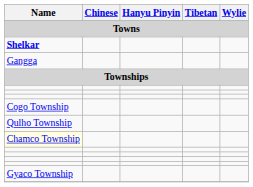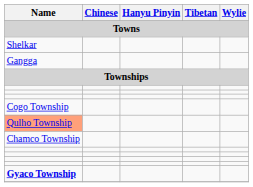(23, 45) bold -> (22, 45) normal
(39, 123) no background -> (39, 123) lightsalmon background
(43, 139) lightyellow background -> (43, 139) no background
(40, 174) normal -> (41, 174) bold
